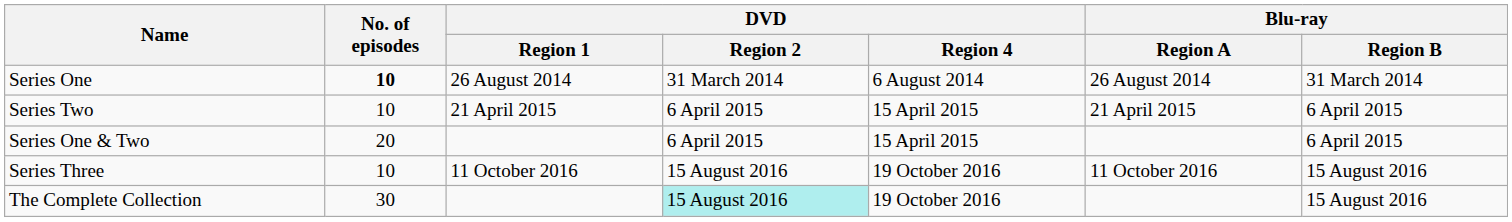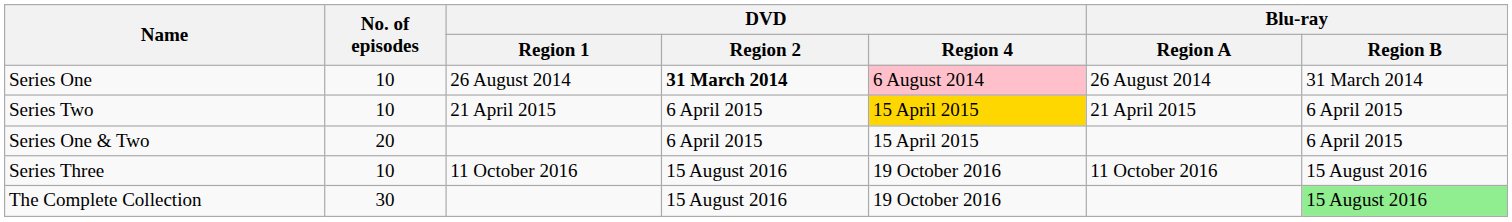(385, 79) bold -> (385, 79) normal
(725, 79) normal -> (727, 79) bold
(928, 79) no background -> (929, 79) pink background
(925, 110) no background -> (926, 110) gold background
(727, 200) paleturquoise background -> (727, 200) no background
(1366, 200) no background -> (1367, 200) lightgreen background
